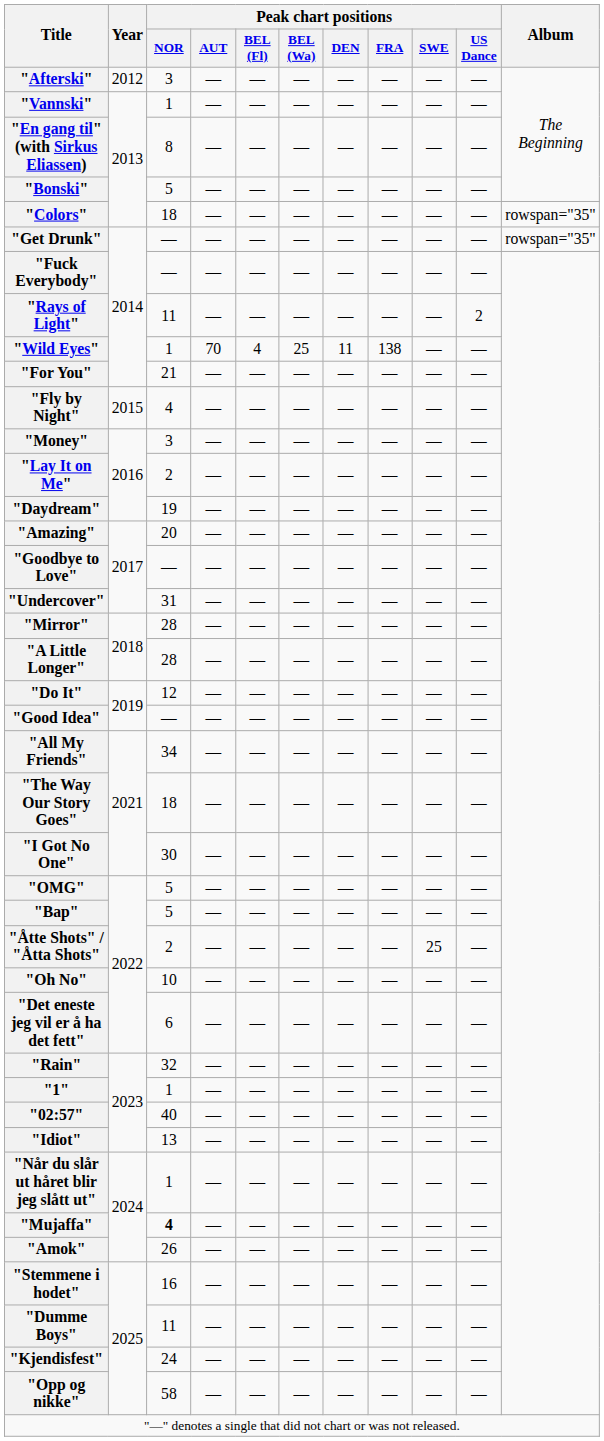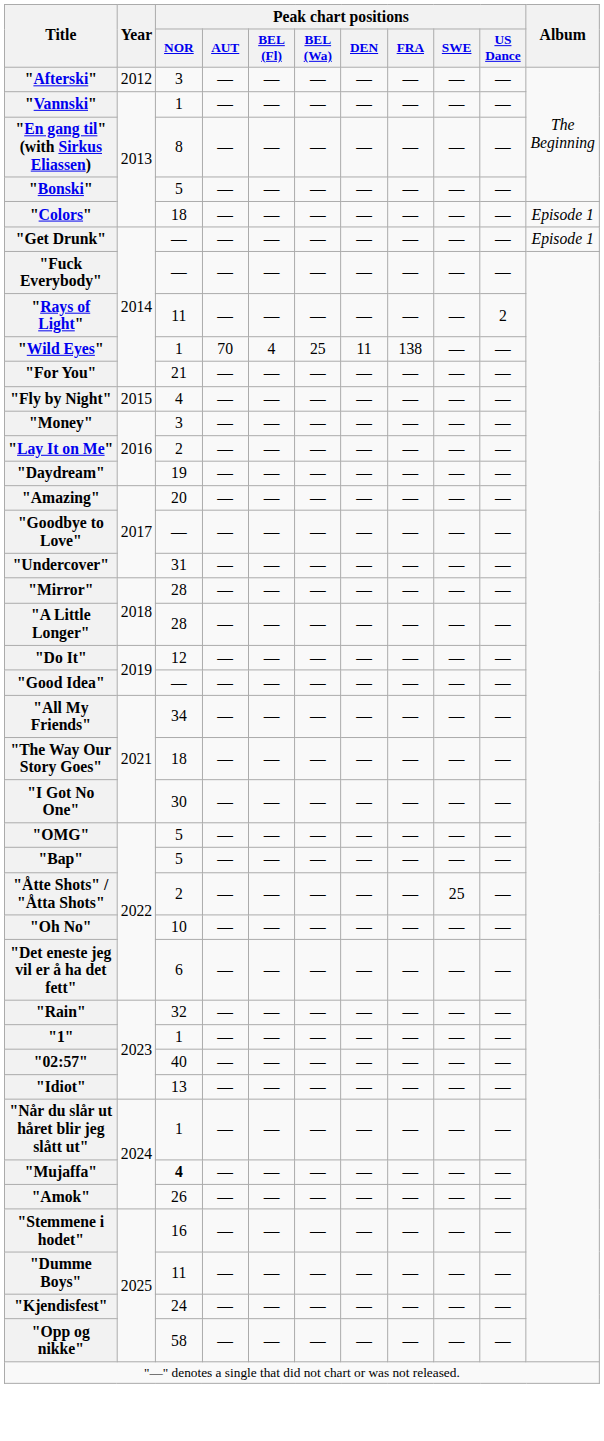(551, 214) rowspan="35" -> (563, 214) Episode 1
(551, 239) rowspan="35" -> (563, 239) Episode 1
